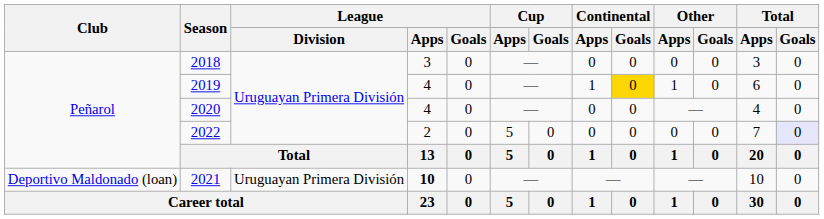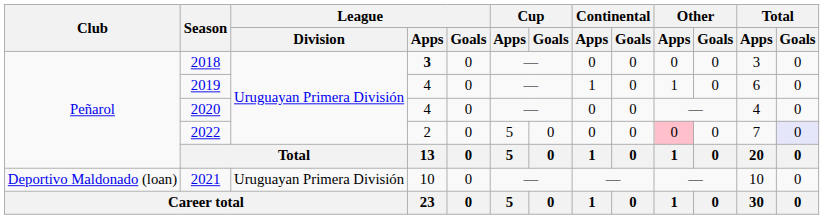(427, 62) normal -> (427, 62) bold
(633, 86) gold background -> (633, 86) no background
(674, 132) no background -> (674, 132) pink background
(427, 179) bold -> (427, 179) normal
